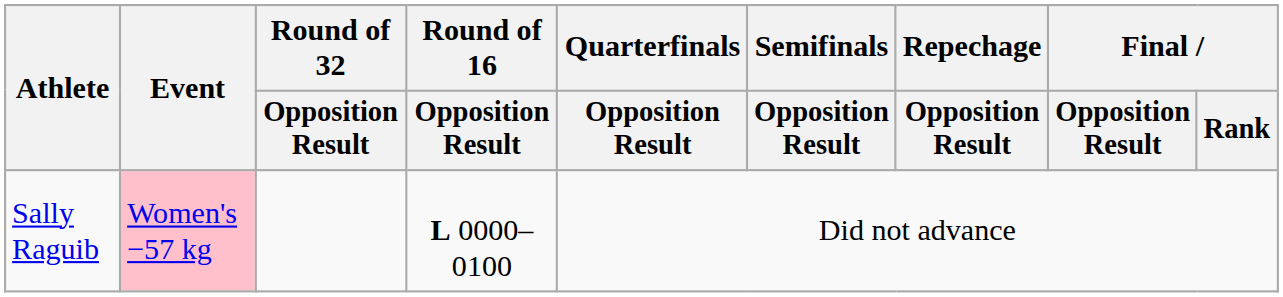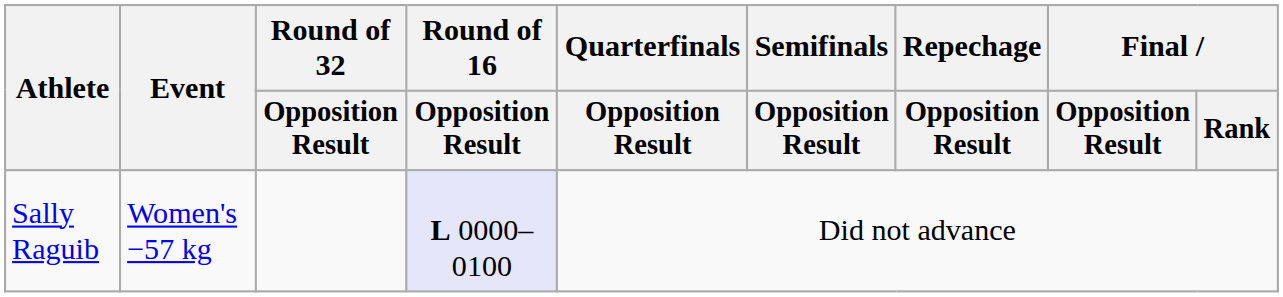(182, 230) pink background -> (182, 230) no background
(482, 248) no background -> (482, 248) lavender background
